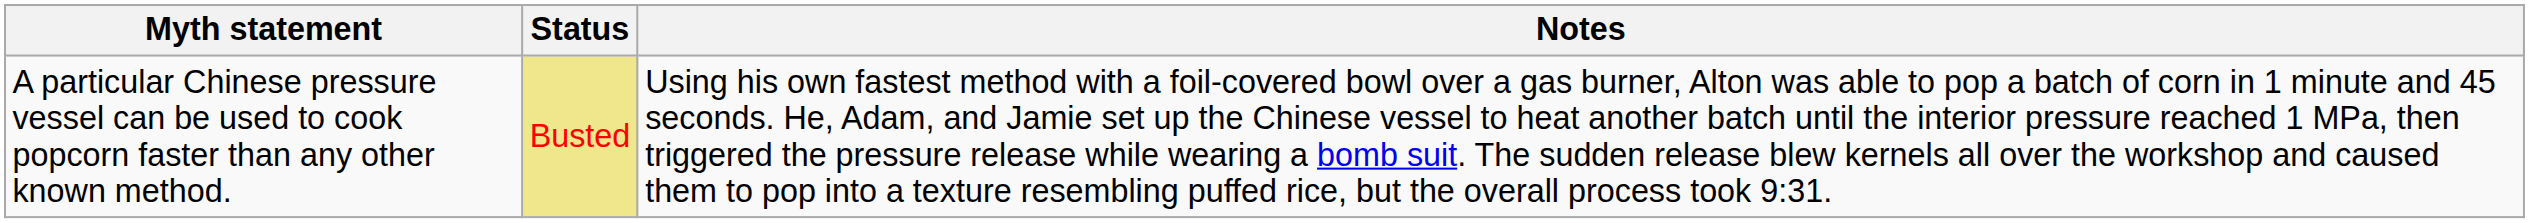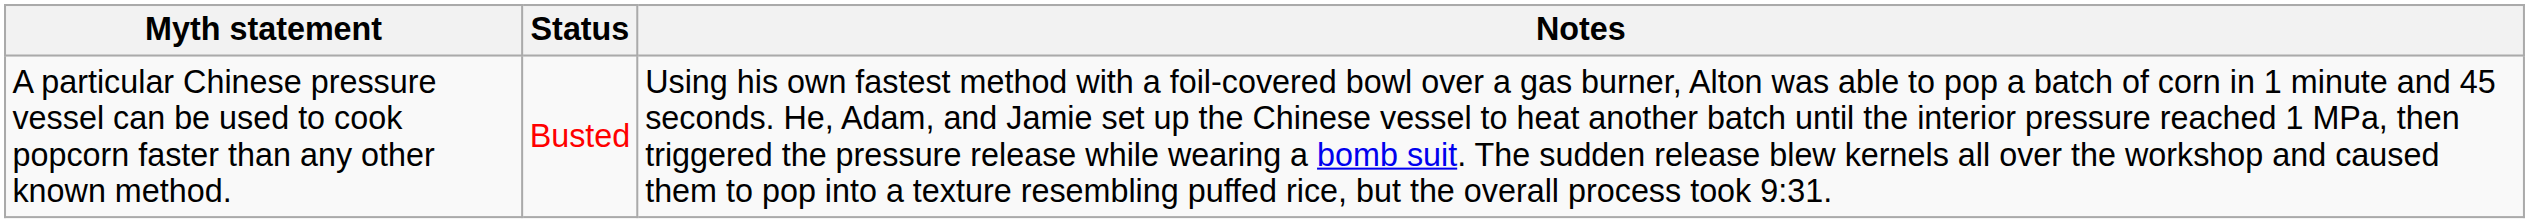(580, 135) khaki background -> (580, 135) no background
